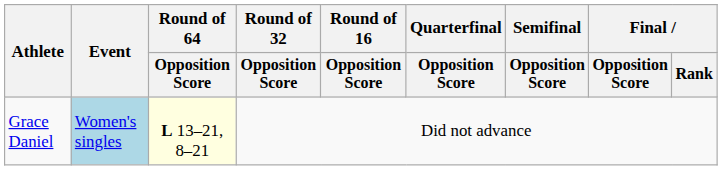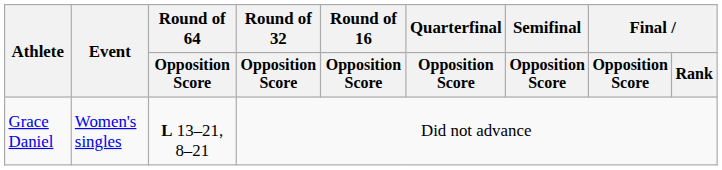(106, 131) lightblue background -> (106, 131) no background
(192, 141) lightyellow background -> (192, 141) no background
